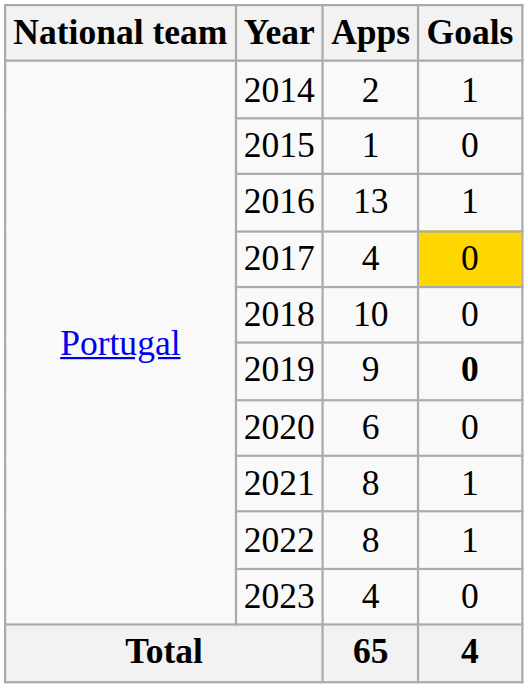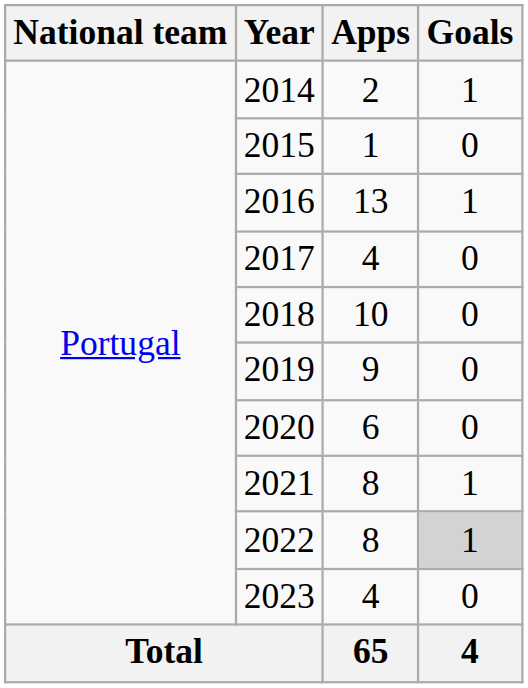(470, 257) gold background -> (470, 257) no background
(470, 370) bold -> (470, 370) normal
(470, 539) no background -> (470, 539) lightgrey background
